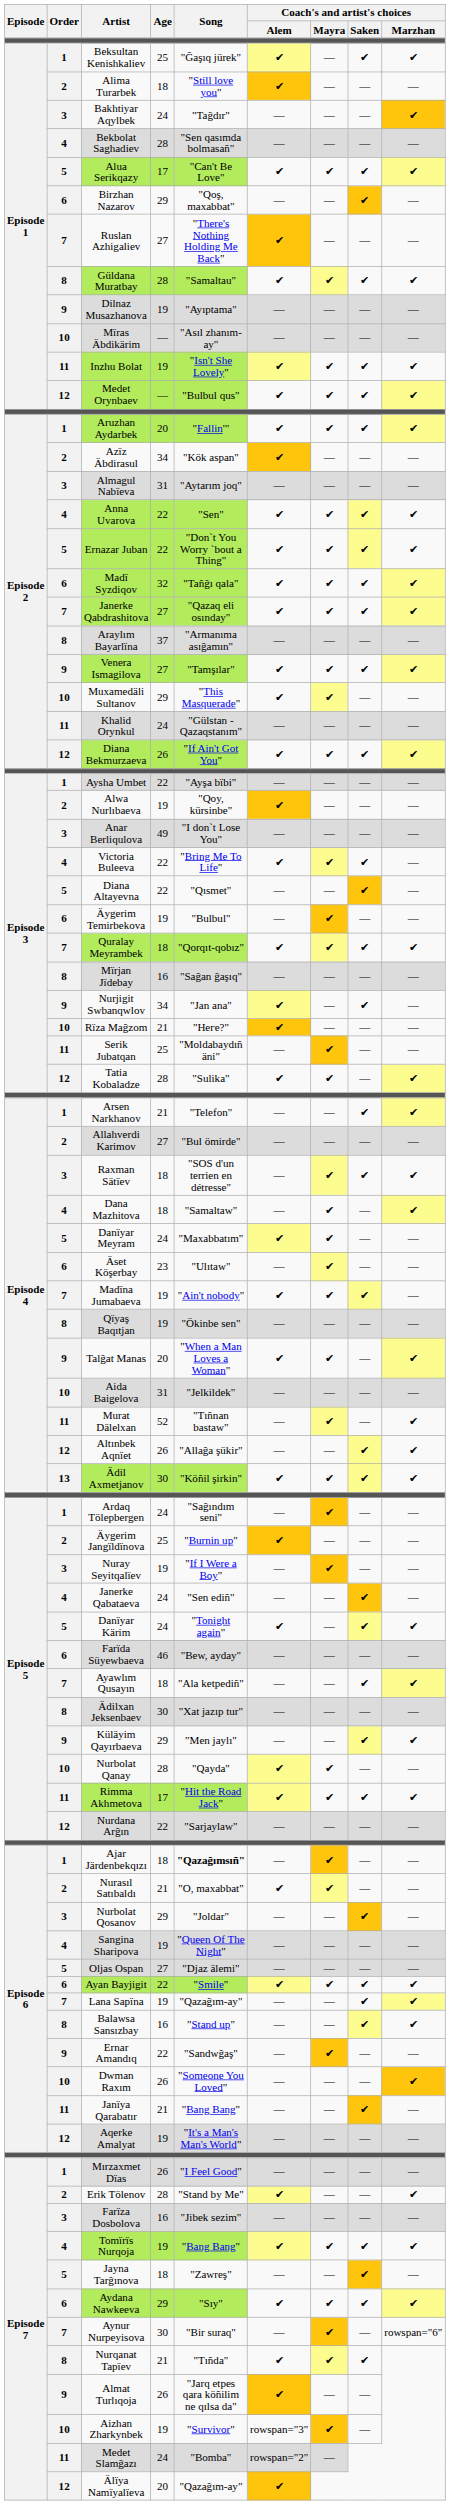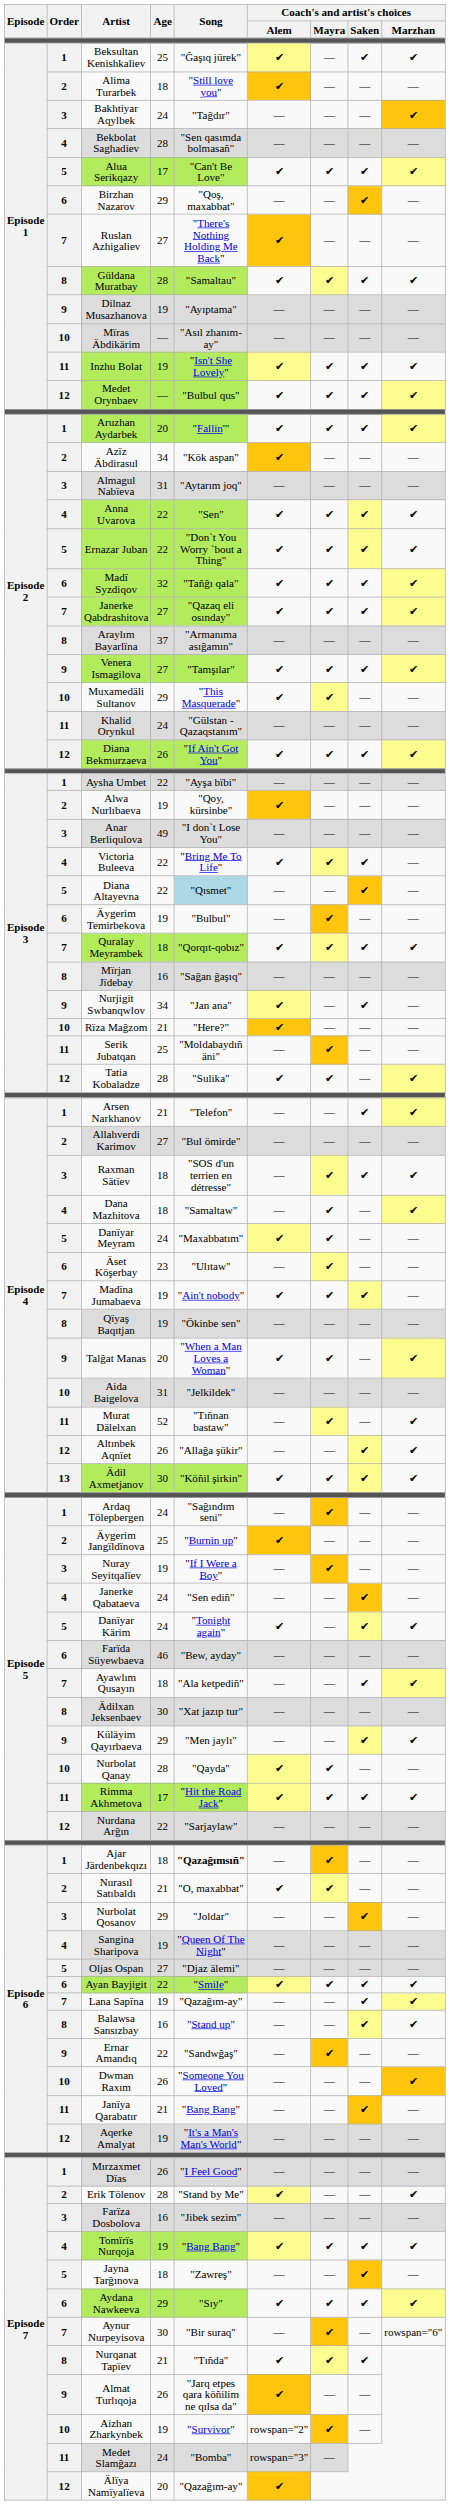(211, 890) no background -> (211, 890) lightblue background
(279, 2429) rowspan="3" -> (279, 2429) rowspan="2"
(279, 2457) rowspan="2" -> (279, 2457) rowspan="3"
